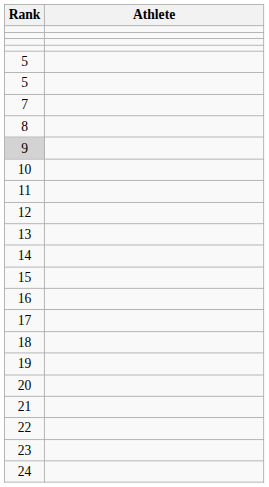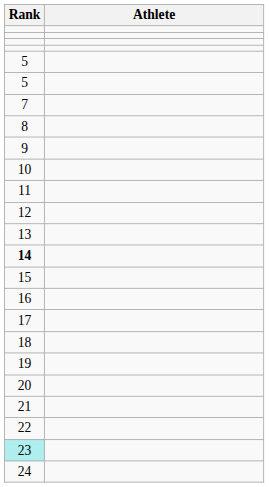(25, 148) lightgrey background -> (25, 148) no background
(25, 256) normal -> (25, 256) bold
(25, 450) no background -> (25, 450) paleturquoise background
